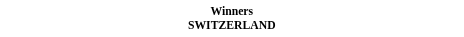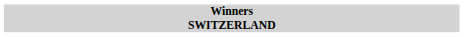(232, 18) no background -> (232, 18) lightgrey background
